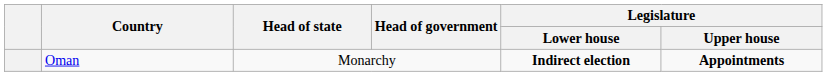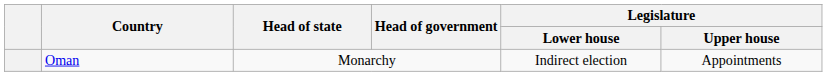(581, 60) bold -> (581, 60) normal
(742, 60) bold -> (742, 60) normal
